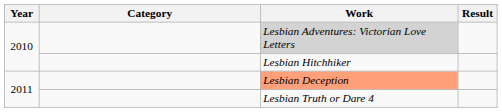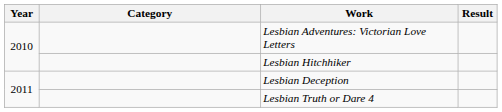(345, 37) lightgrey background -> (345, 37) no background
(306, 80) lightsalmon background -> (306, 80) no background
